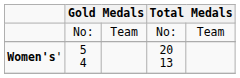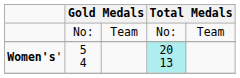(166, 58) no background -> (166, 58) paleturquoise background
